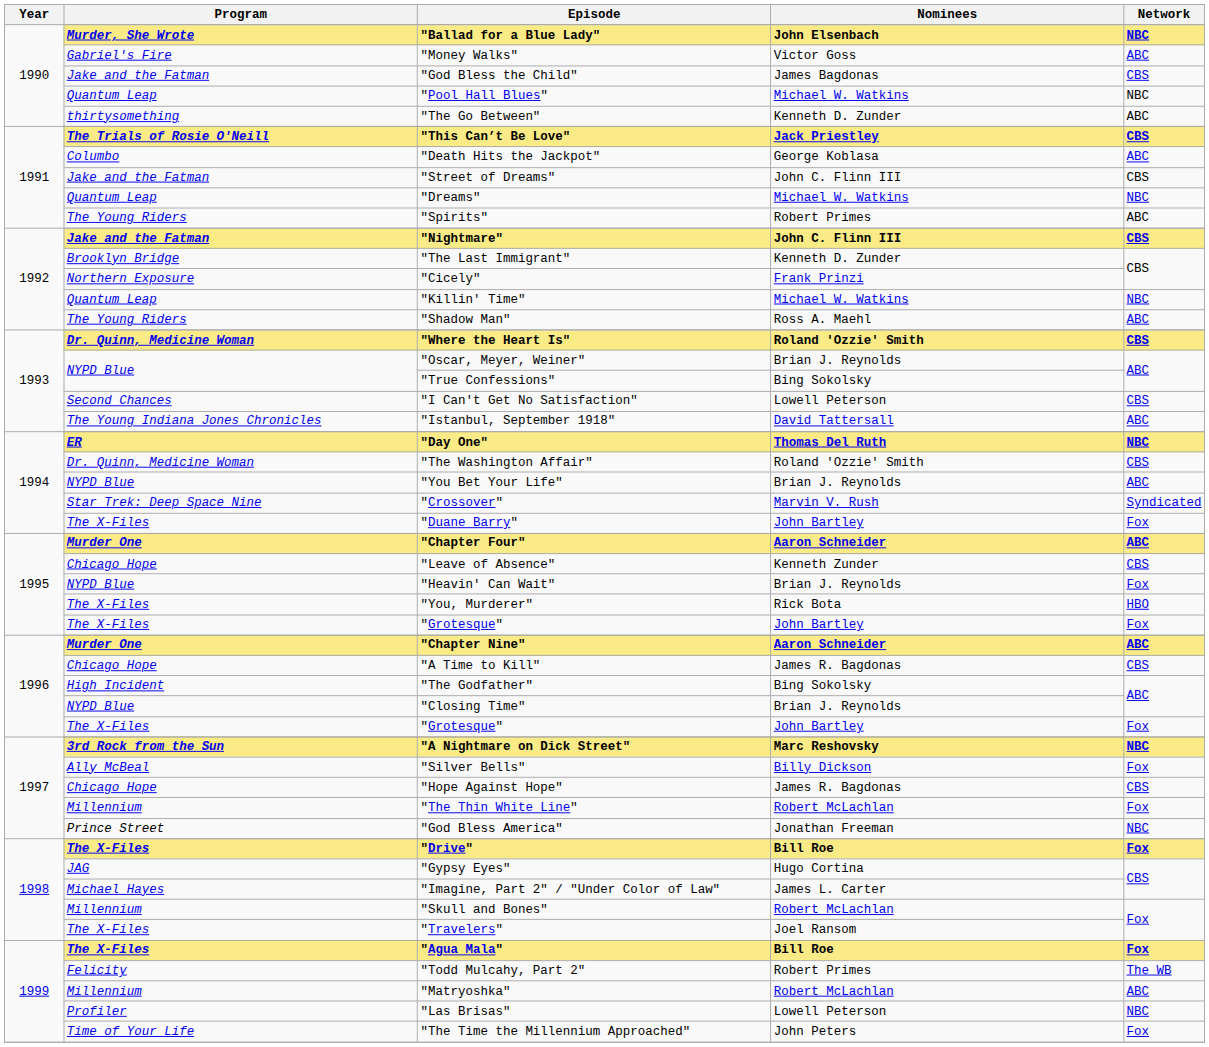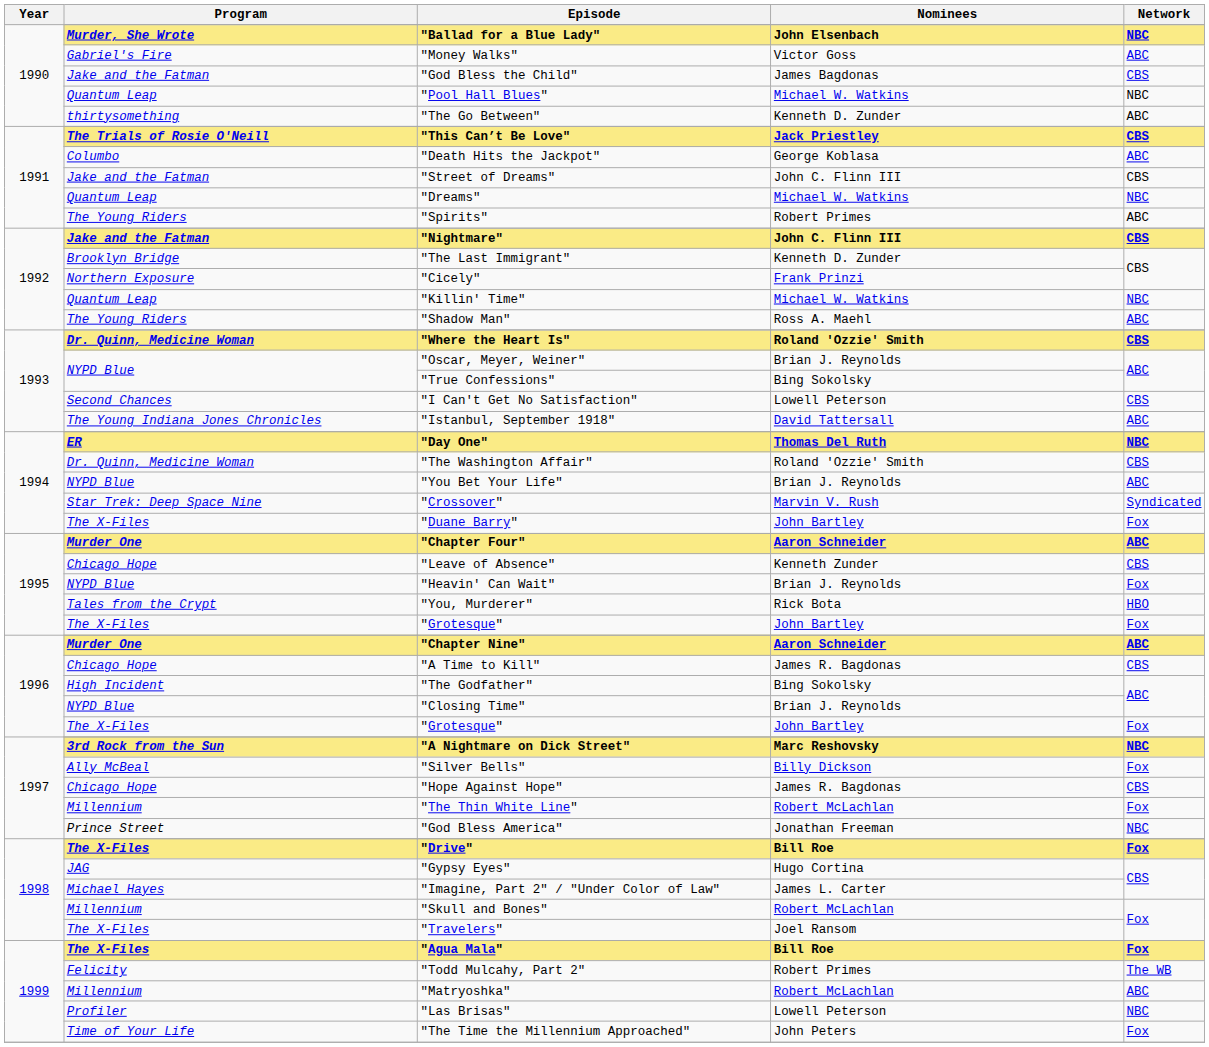(108, 605) The X-Files -> (142, 605) Tales from the Crypt
